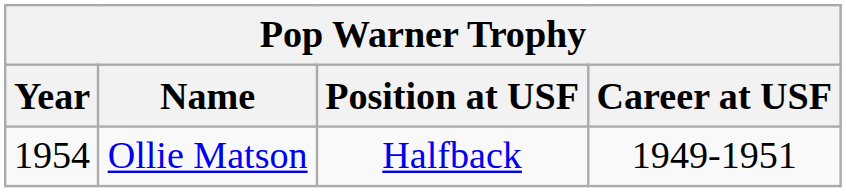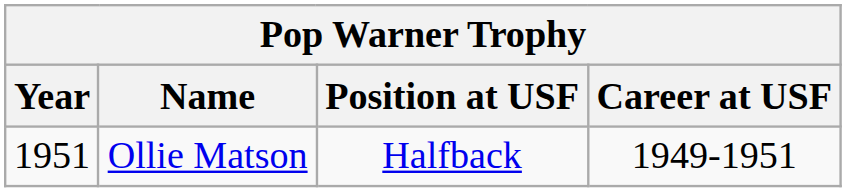(52, 155) 1954 -> (52, 155) 1951
